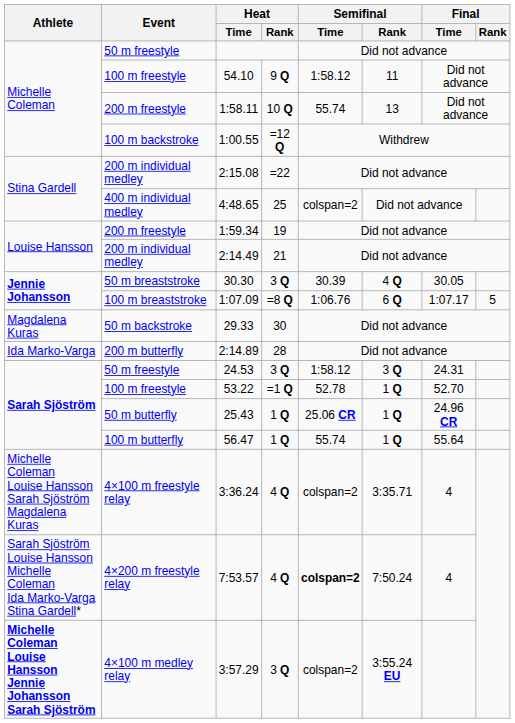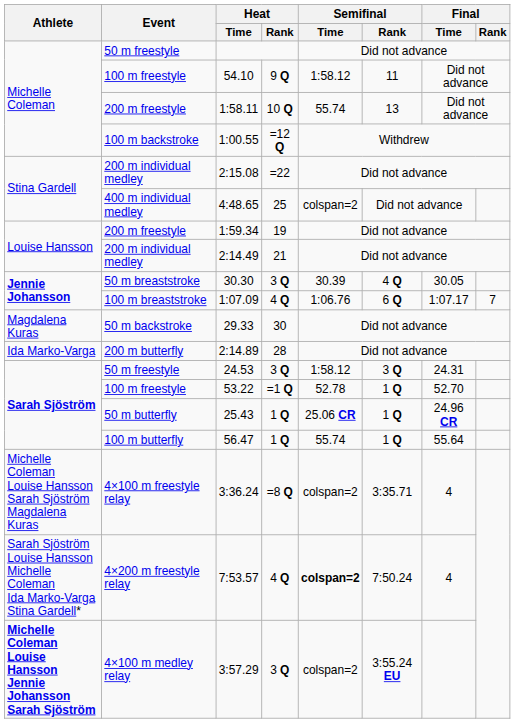(280, 301) =8 Q -> (280, 301) 4 Q
(493, 301) 5 -> (493, 301) 7
(280, 493) 4 Q -> (280, 493) =8 Q
